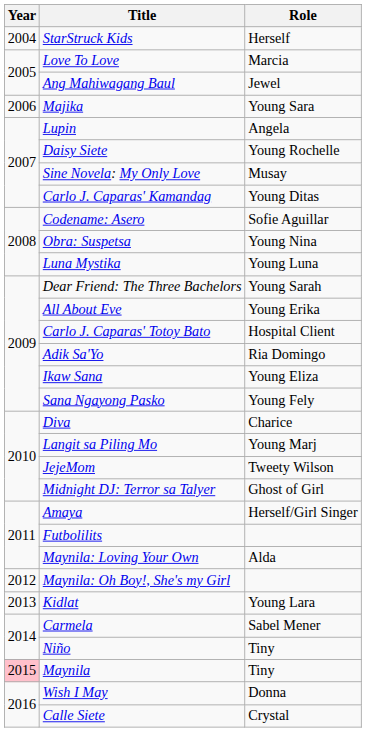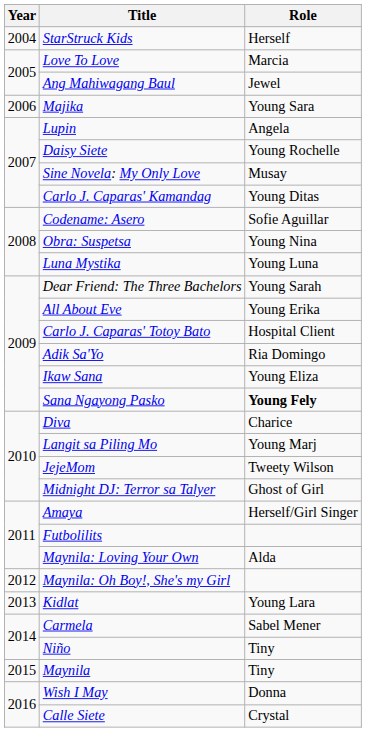(281, 399) normal -> (282, 399) bold
(22, 670) pink background -> (22, 670) no background
